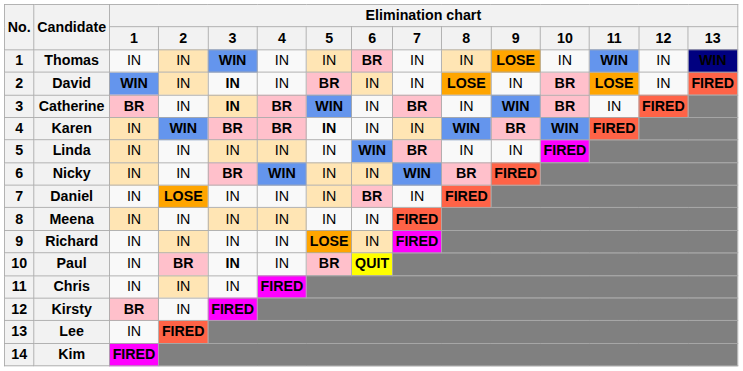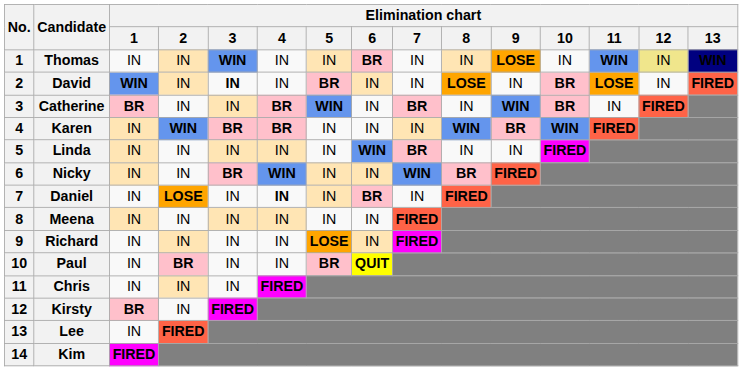(663, 60) no background -> (663, 60) khaki background
(233, 106) bold -> (233, 106) normal
(329, 128) bold -> (329, 128) normal
(282, 196) normal -> (282, 196) bold
(233, 264) bold -> (233, 264) normal
